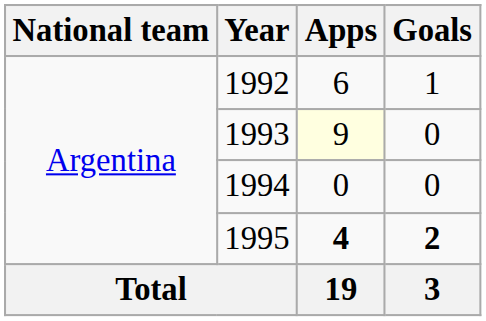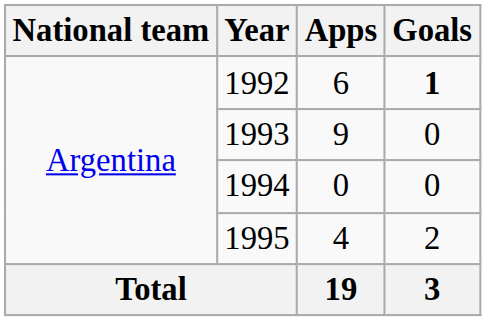(432, 82) normal -> (432, 82) bold
(341, 133) lightyellow background -> (341, 133) no background
(341, 237) bold -> (341, 237) normal
(432, 237) bold -> (432, 237) normal
